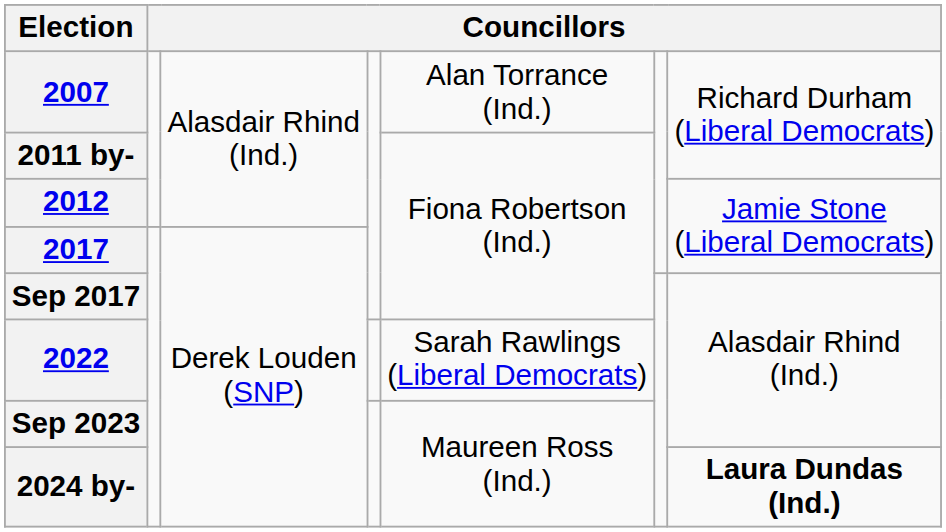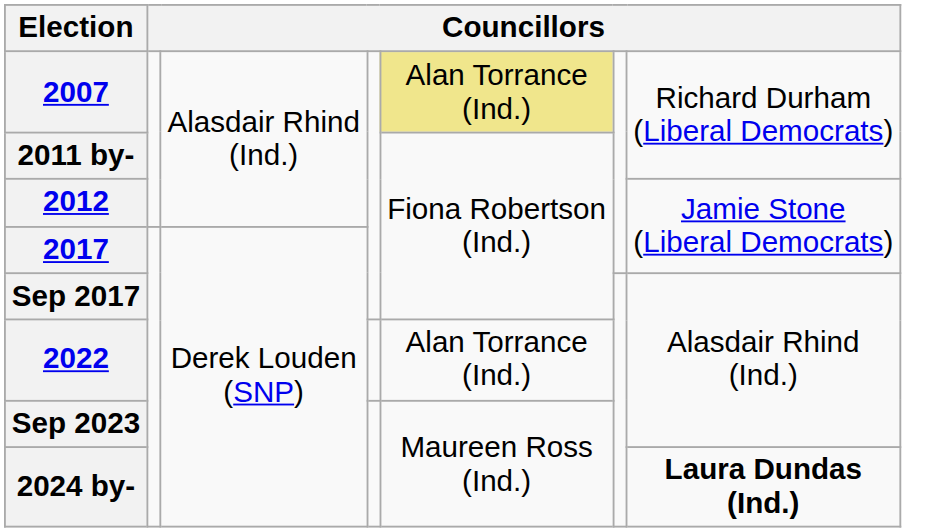(517, 91) no background -> (497, 91) khaki background
(517, 359) Sarah Rawlings (Liberal Democrats) -> (497, 359) Alan Torrance (Ind.)
